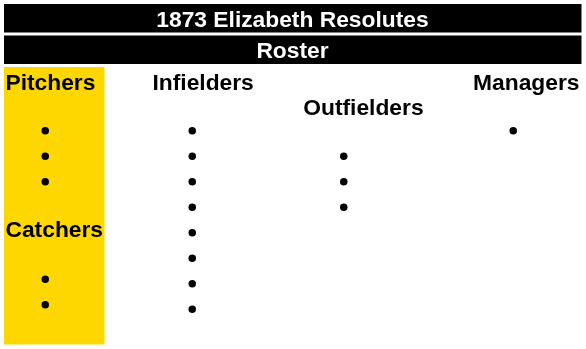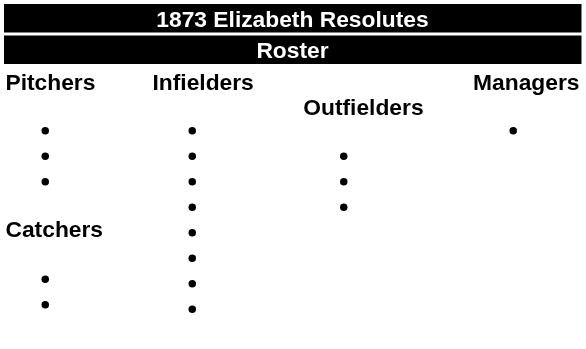(54, 192) gold background -> (54, 192) no background
